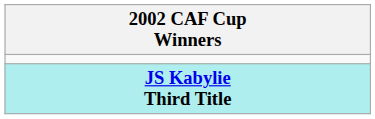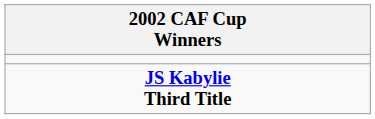(188, 88) paleturquoise background -> (188, 88) no background
